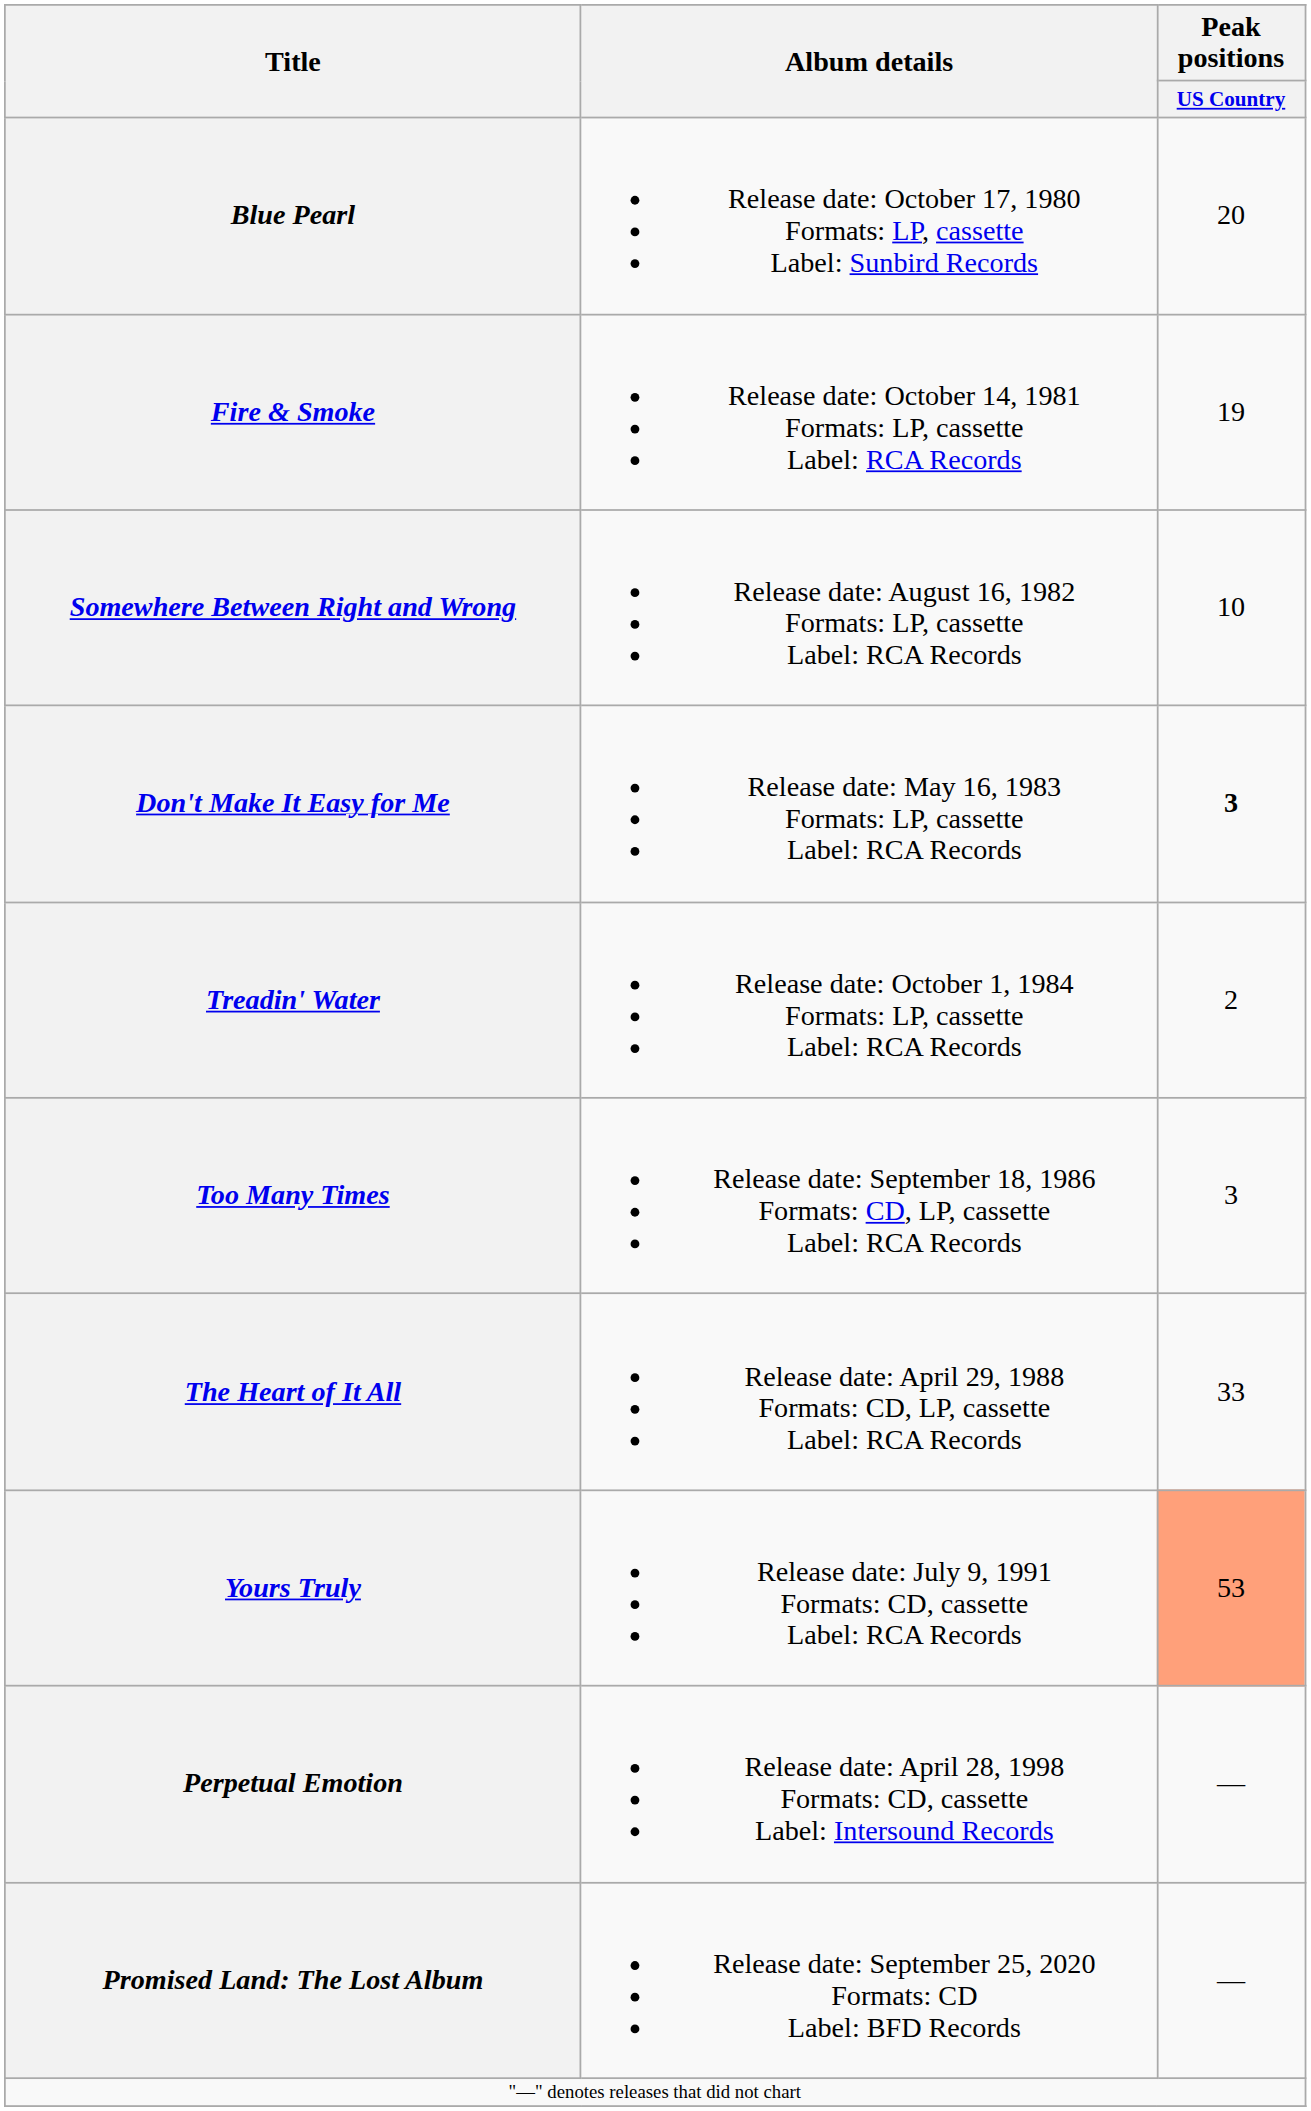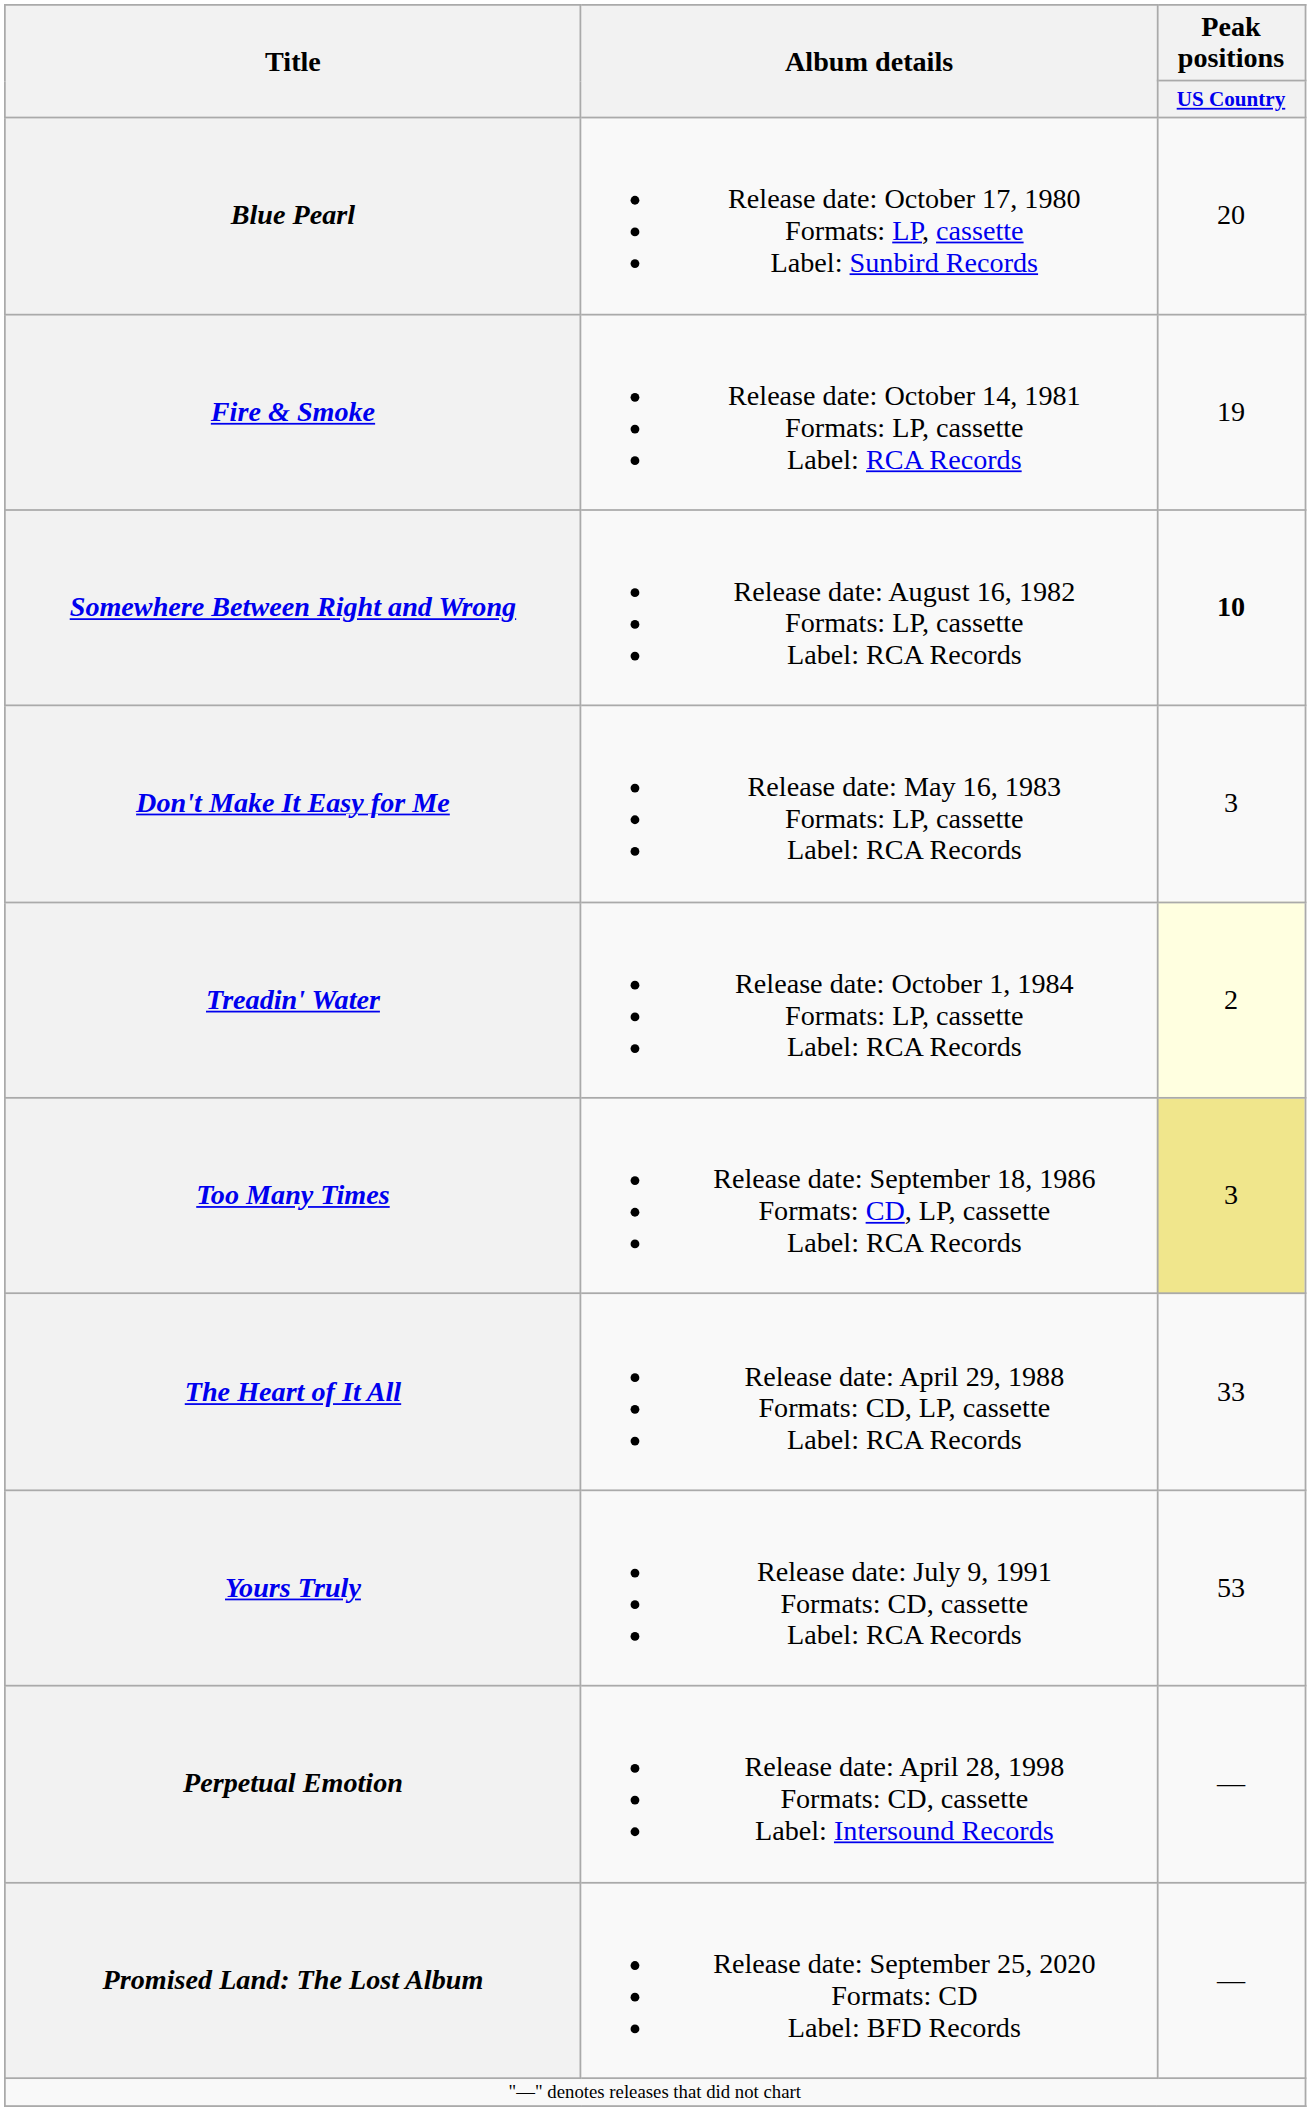(1231, 607) normal -> (1231, 607) bold
(1231, 803) bold -> (1231, 803) normal
(1231, 999) no background -> (1231, 999) lightyellow background
(1231, 1195) no background -> (1231, 1195) khaki background
(1231, 1587) lightsalmon background -> (1231, 1587) no background
